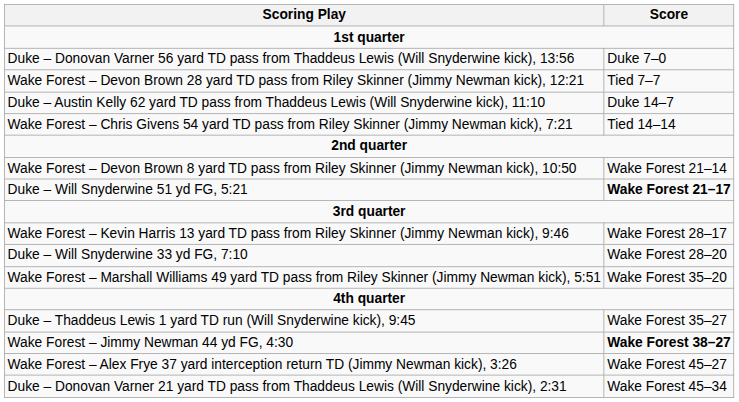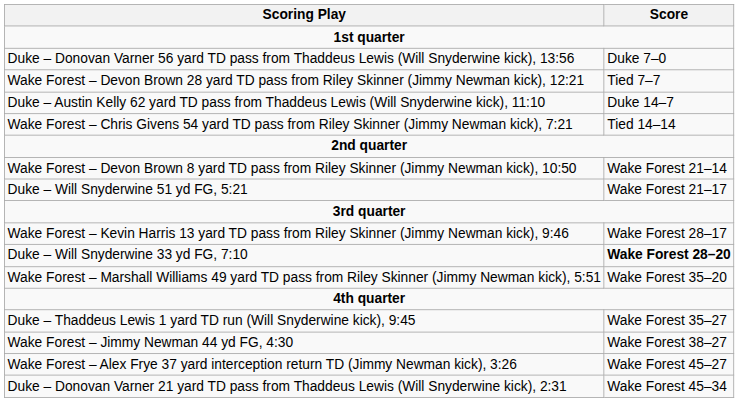(669, 189) bold -> (667, 189) normal
(667, 255) normal -> (669, 255) bold
(669, 342) bold -> (667, 342) normal
